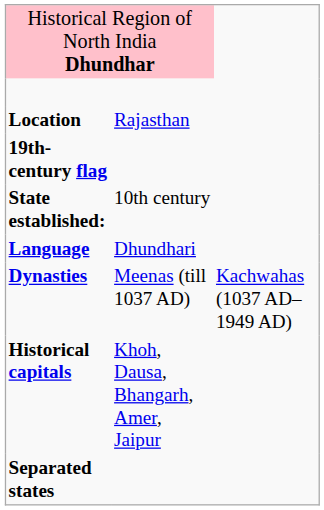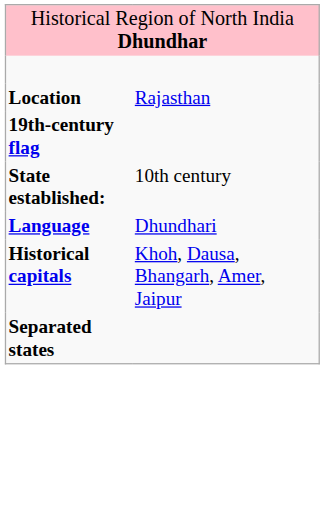- row: (48, 276)
